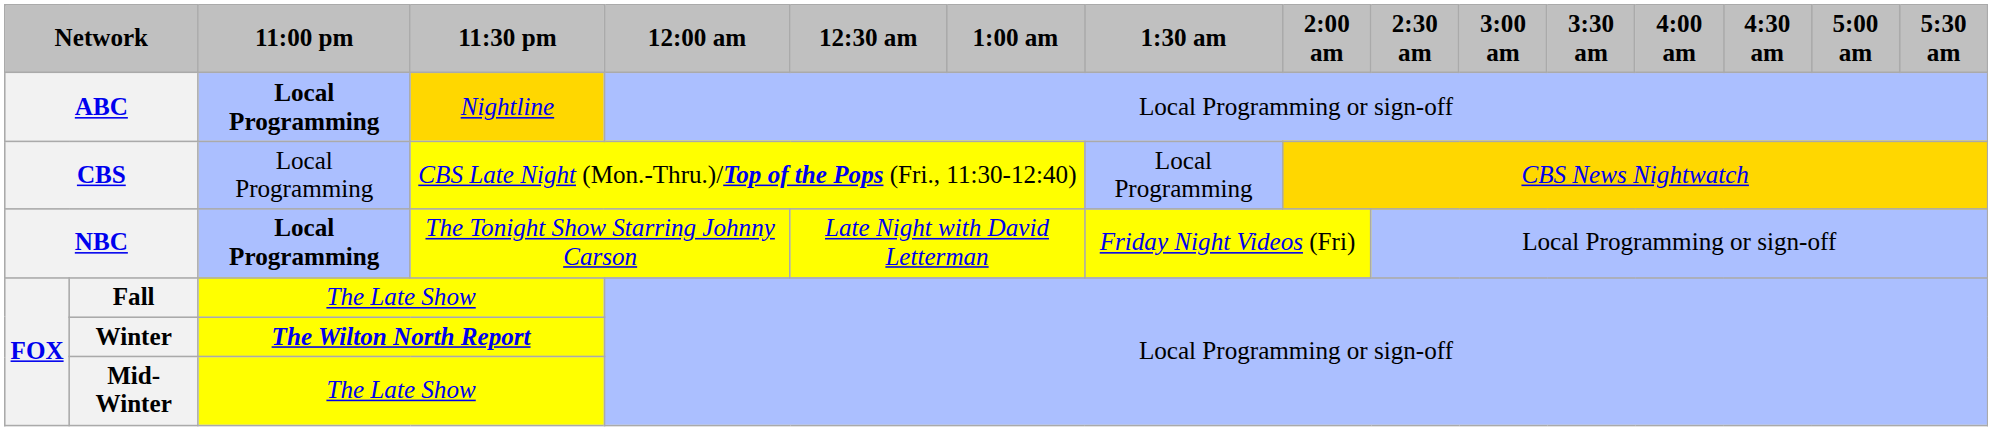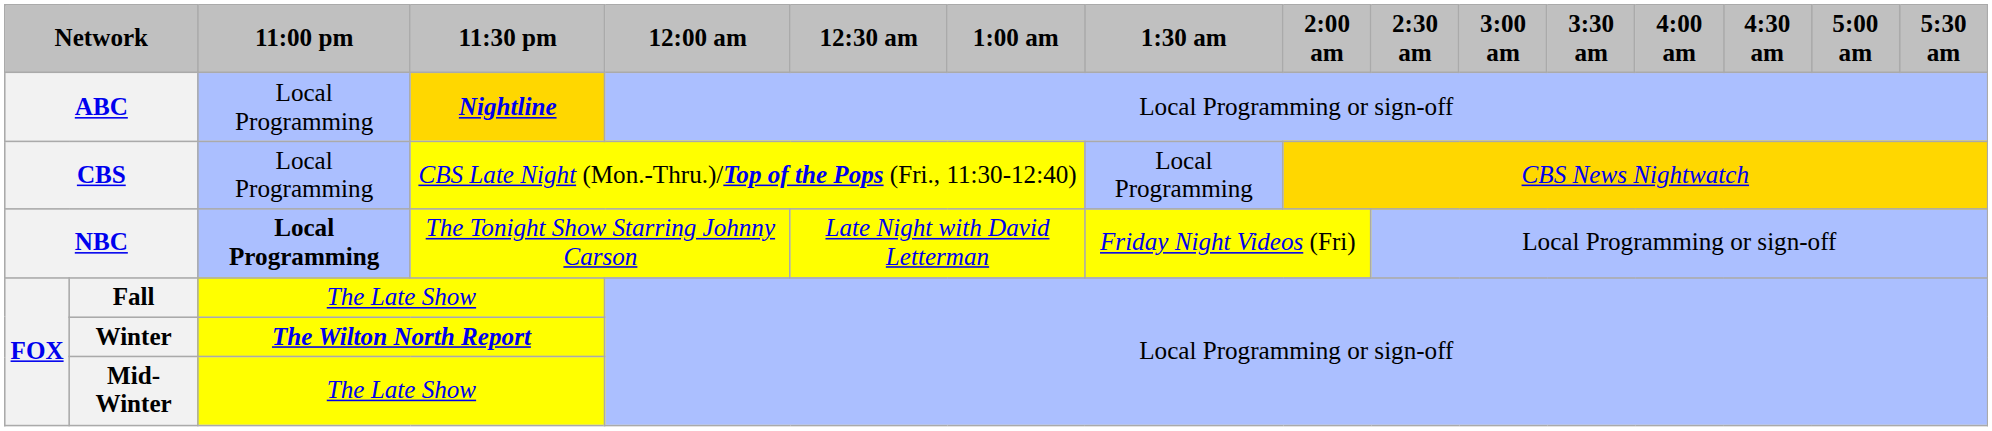(304, 106) bold -> (304, 106) normal
(507, 106) normal -> (508, 106) bold
